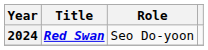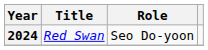(74, 35) bold -> (74, 35) normal
